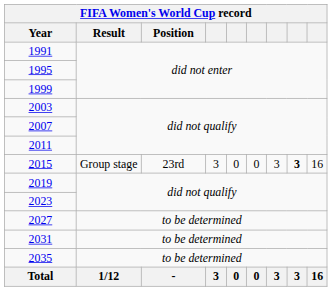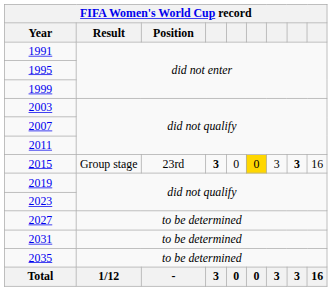(216, 164) normal -> (216, 164) bold
(256, 164) no background -> (256, 164) gold background
